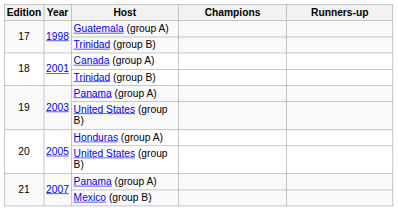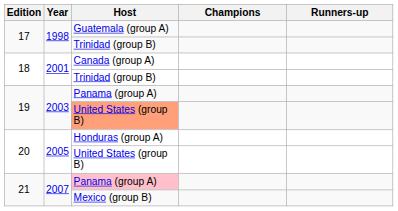(121, 115) no background -> (121, 115) lightsalmon background
(115, 181) no background -> (115, 181) pink background
